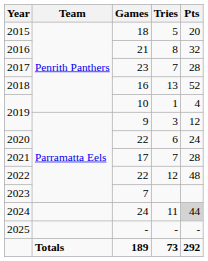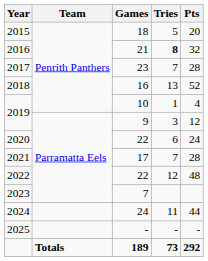(175, 49) normal -> (175, 49) bold
(195, 211) lightgrey background -> (195, 211) no background
